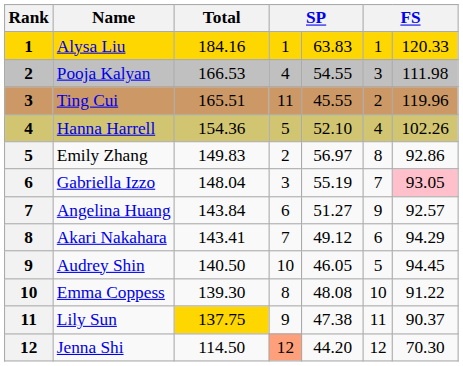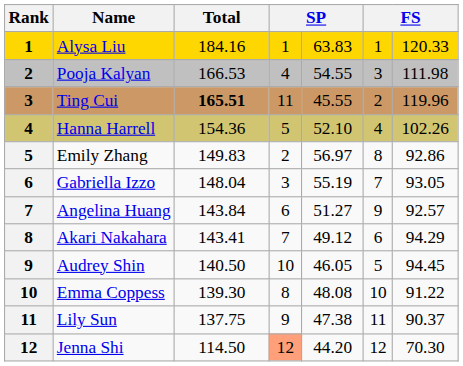(222, 100) normal -> (222, 100) bold
(425, 182) pink background -> (425, 182) no background
(222, 319) gold background -> (222, 319) no background
